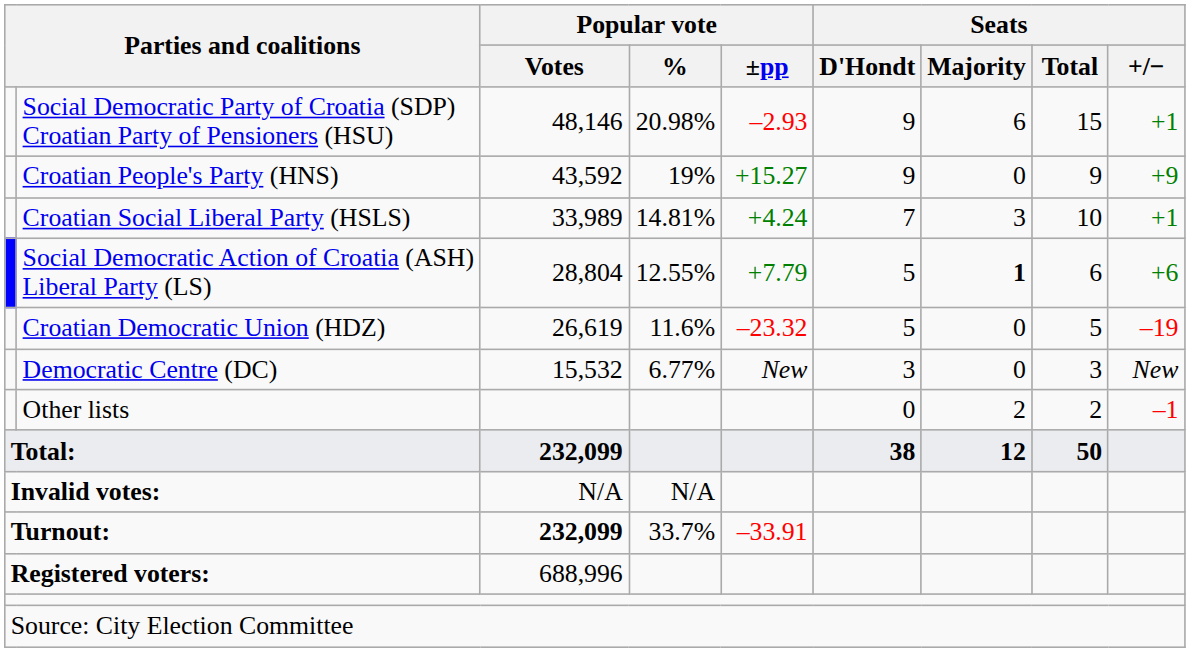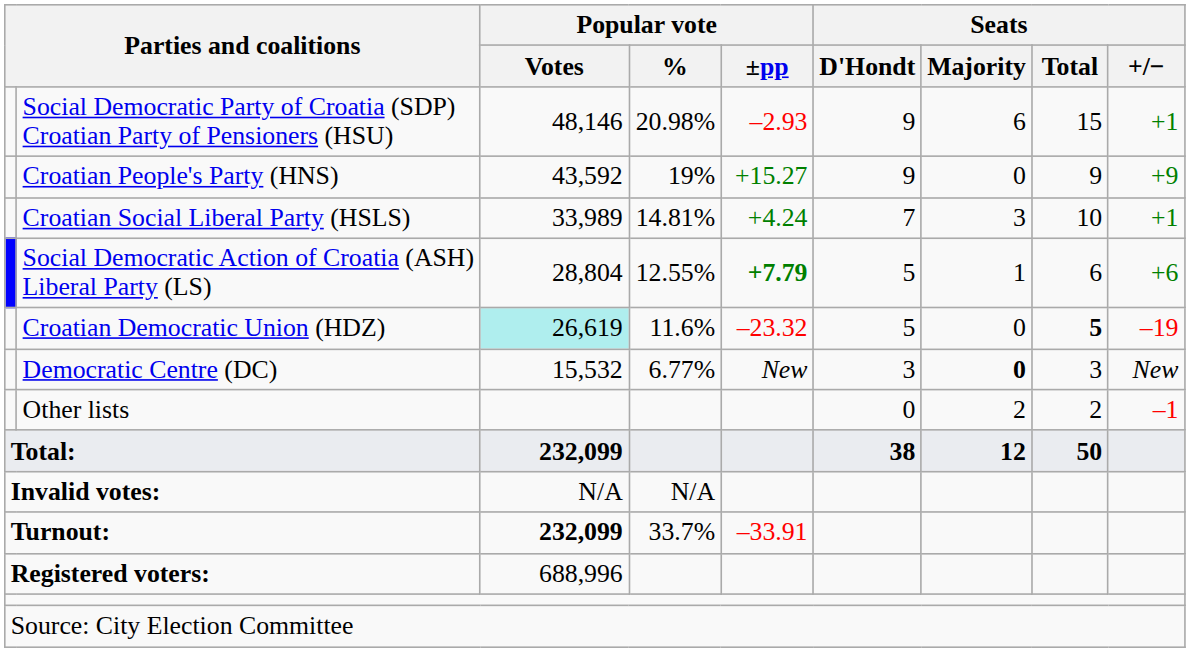(778, 272) normal -> (778, 272) bold
(1019, 272) bold -> (1019, 272) normal
(587, 328) no background -> (587, 328) paleturquoise background
(1096, 328) normal -> (1096, 328) bold
(1019, 368) normal -> (1019, 368) bold
